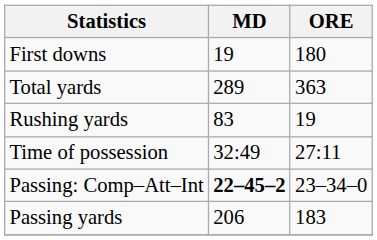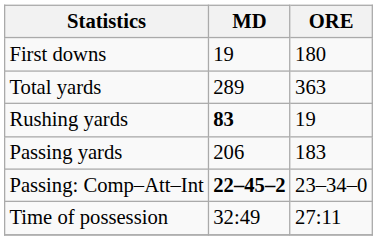(224, 119) normal -> (224, 119) bold
rows swapped: (66, 217) <-> (89, 152)
